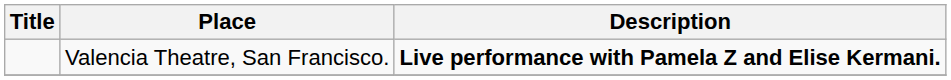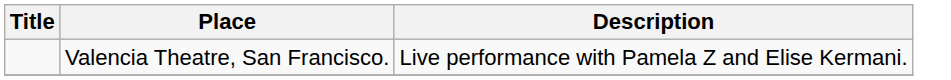(670, 57) bold -> (654, 57) normal
